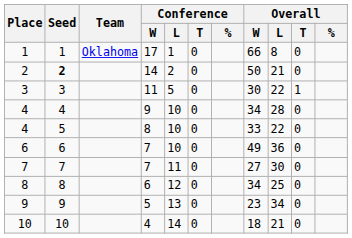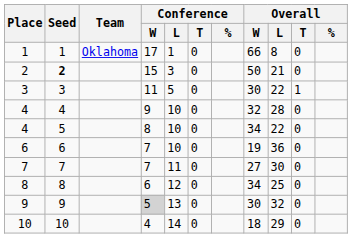(151, 71) 14 -> (151, 71) 15
(171, 71) 2 -> (171, 71) 3
(254, 109) 34 -> (254, 109) 32
(254, 128) 33 -> (254, 128) 34
(254, 147) 49 -> (254, 147) 19
(147, 205) no background -> (147, 205) lightgrey background
(254, 205) 23 -> (254, 205) 30
(278, 205) 34 -> (278, 205) 32
(278, 224) 21 -> (278, 224) 29
